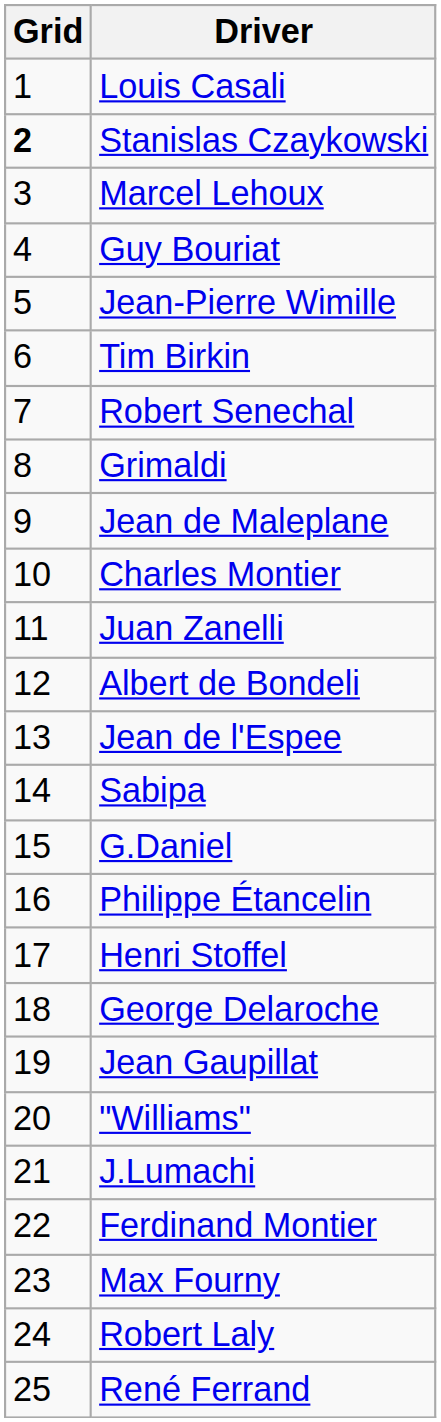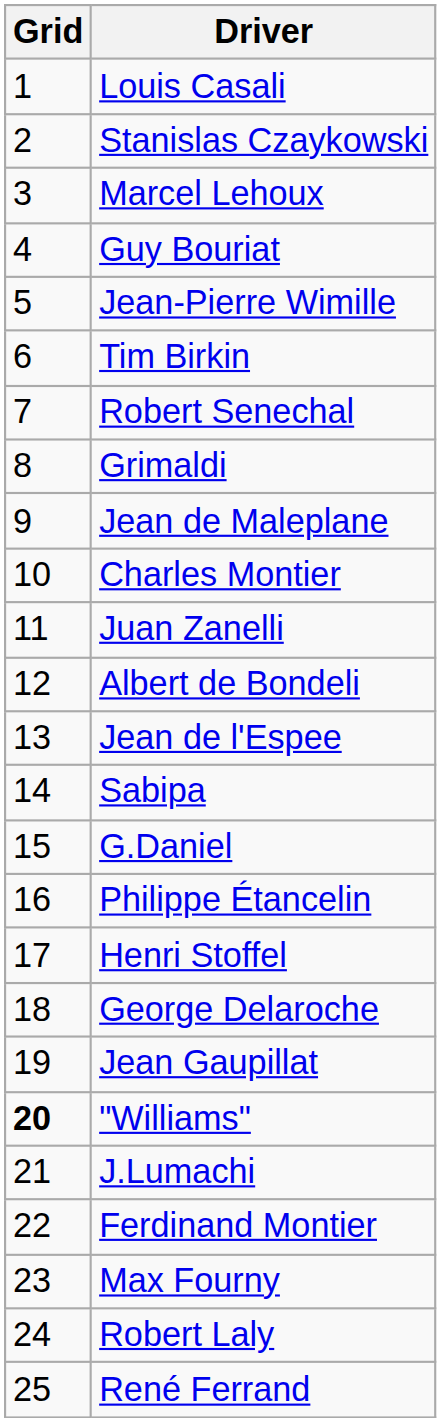(22, 140) bold -> (22, 140) normal
(32, 1117) normal -> (32, 1117) bold
